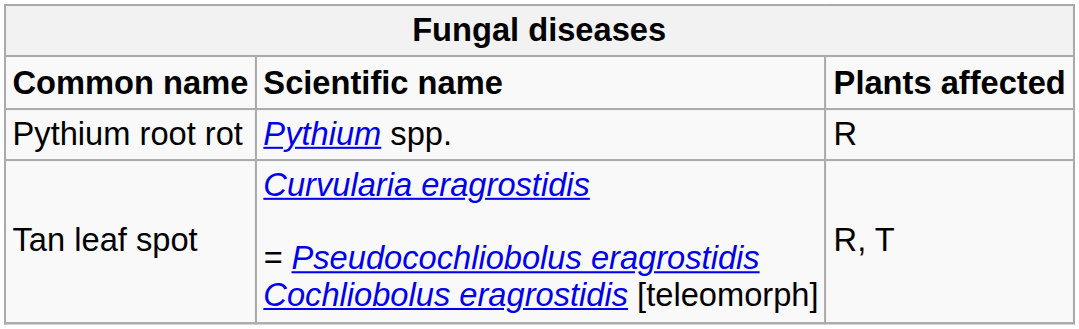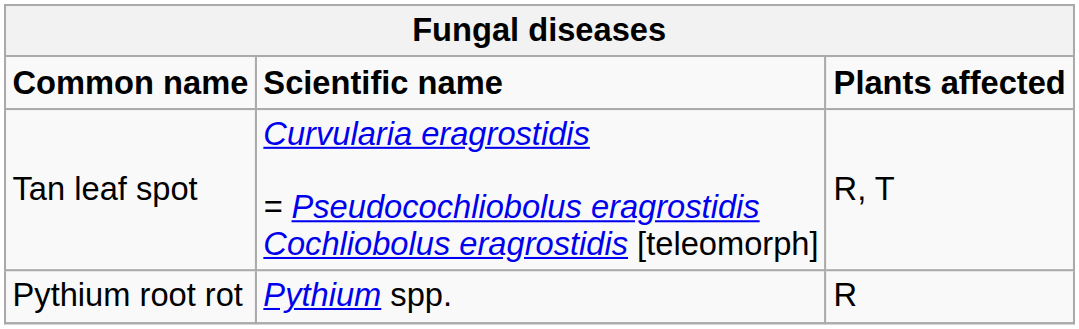rows swapped: (128, 133) <-> (105, 240)
